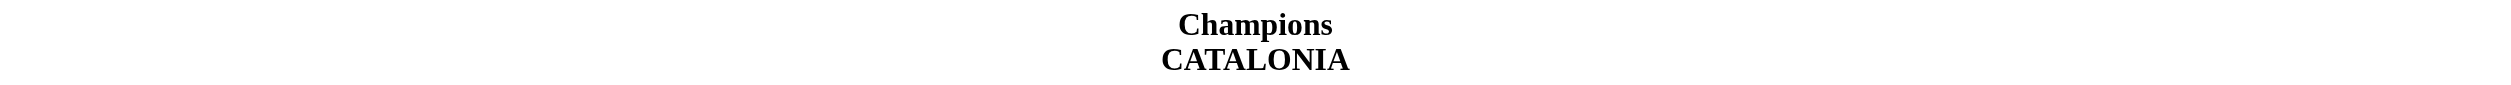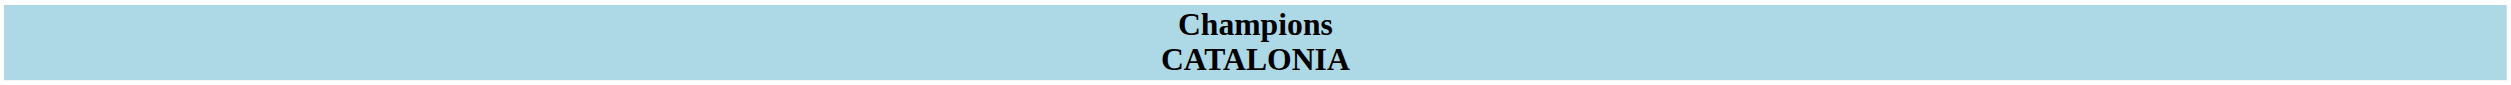(1255, 42) no background -> (1255, 42) lightblue background
